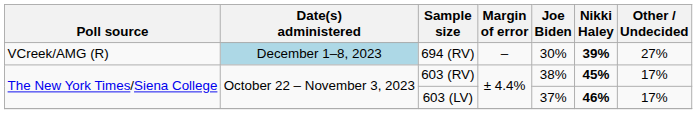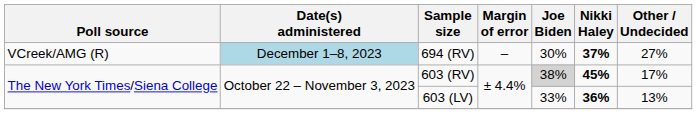(596, 53) 39% -> (596, 53) 37%
(553, 75) no background -> (553, 75) lightgrey background
(553, 98) 37% -> (553, 98) 33%
(596, 98) 46% -> (596, 98) 36%
(654, 98) 17% -> (654, 98) 13%
